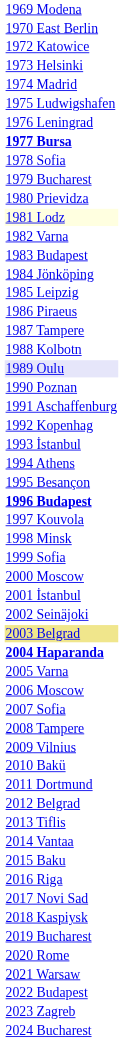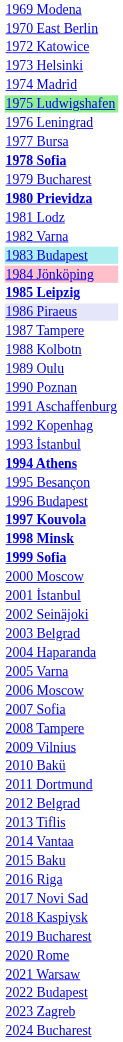(60, 103) no background -> (60, 103) lightgreen background
(39, 141) bold -> (37, 141) normal
(36, 160) normal -> (36, 160) bold
(47, 198) normal -> (49, 198) bold
(35, 217) lightyellow background -> (35, 217) no background
(47, 255) no background -> (47, 255) paleturquoise background
(50, 274) no background -> (50, 274) pink background
(42, 293) normal -> (43, 293) bold
(41, 312) no background -> (41, 312) lavender background
(35, 368) lavender background -> (35, 368) no background
(40, 463) normal -> (41, 463) bold
(49, 501) bold -> (47, 501) normal
(45, 520) normal -> (46, 520) bold
(39, 539) normal -> (40, 539) bold
(36, 558) normal -> (36, 558) bold
(43, 633) khaki background -> (43, 633) no background
(55, 652) bold -> (51, 652) normal
